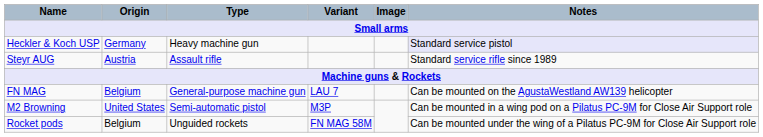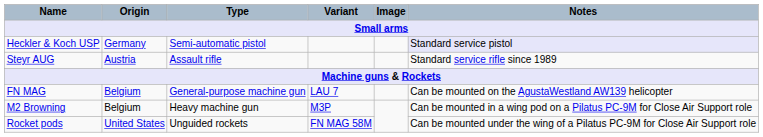(214, 44) Heavy machine gun -> (218, 44) Semi-automatic pistol
(135, 108) United States -> (122, 108) Belgium
(218, 108) Semi-automatic pistol -> (214, 108) Heavy machine gun
(122, 124) Belgium -> (135, 124) United States
